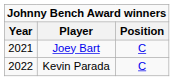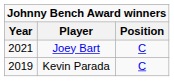(21, 66) 2022 -> (21, 66) 2019
